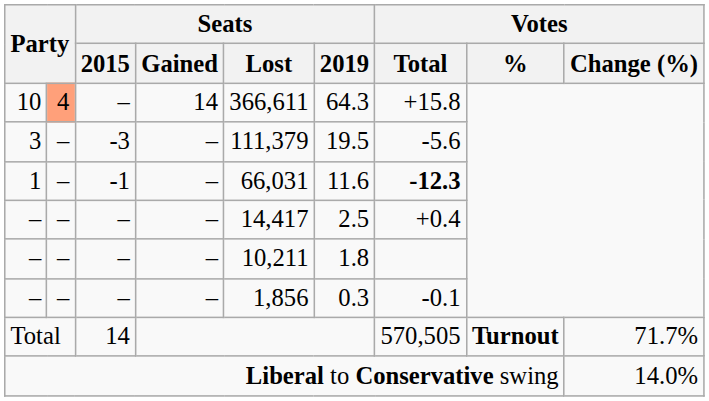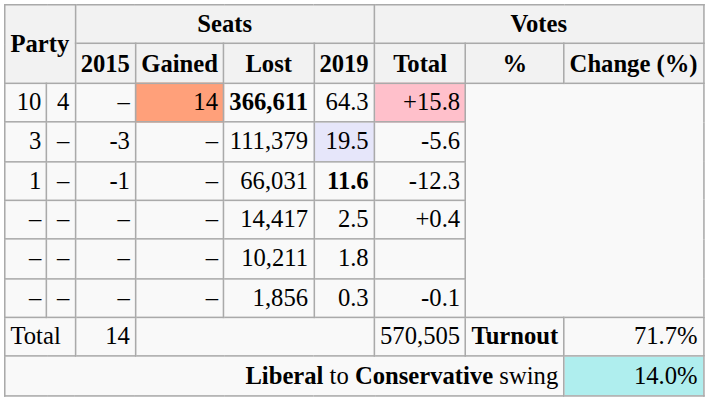(63, 102) lightsalmon background -> (63, 102) no background
(206, 102) no background -> (206, 102) lightsalmon background
(269, 102) normal -> (269, 102) bold
(432, 102) no background -> (432, 102) pink background
(348, 141) no background -> (347, 141) lavender background
(348, 180) normal -> (348, 180) bold
(435, 180) bold -> (434, 180) normal
(666, 375) no background -> (666, 375) paleturquoise background
